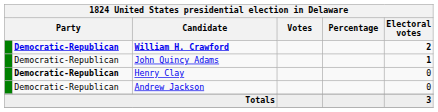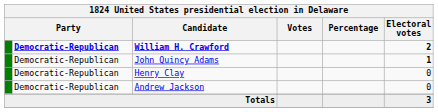(67, 74) bold -> (67, 74) normal
